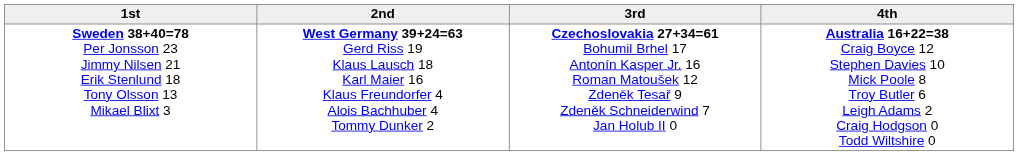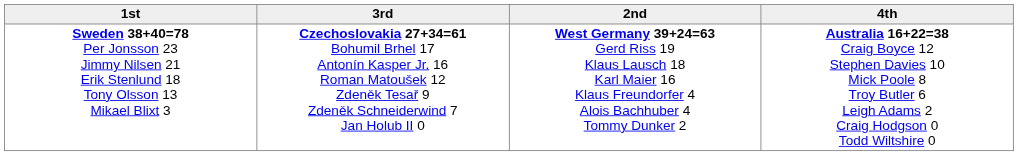columns swapped: (383, 14) <-> (635, 14)
